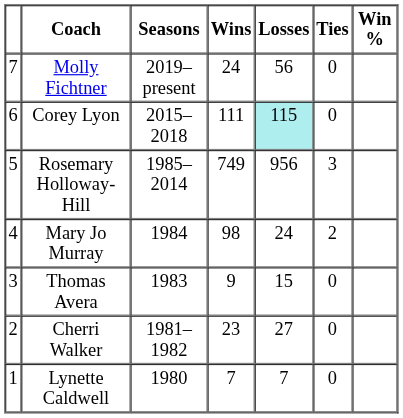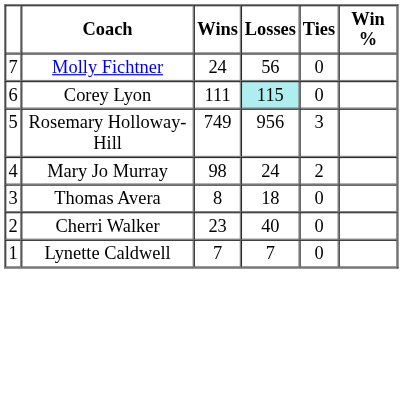- column: (169, 29)
(231, 281) 9 -> (218, 198) 8
(284, 281) 15 -> (270, 198) 18
(284, 329) 27 -> (270, 225) 40
